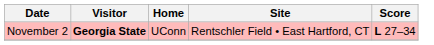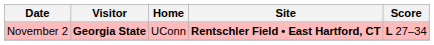(280, 31) normal -> (286, 31) bold
